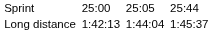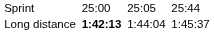(101, 24) normal -> (102, 24) bold
